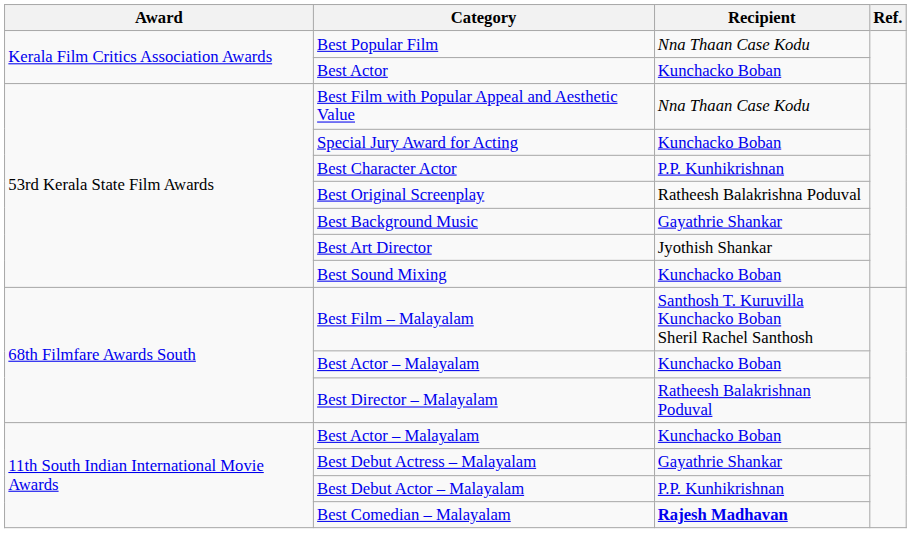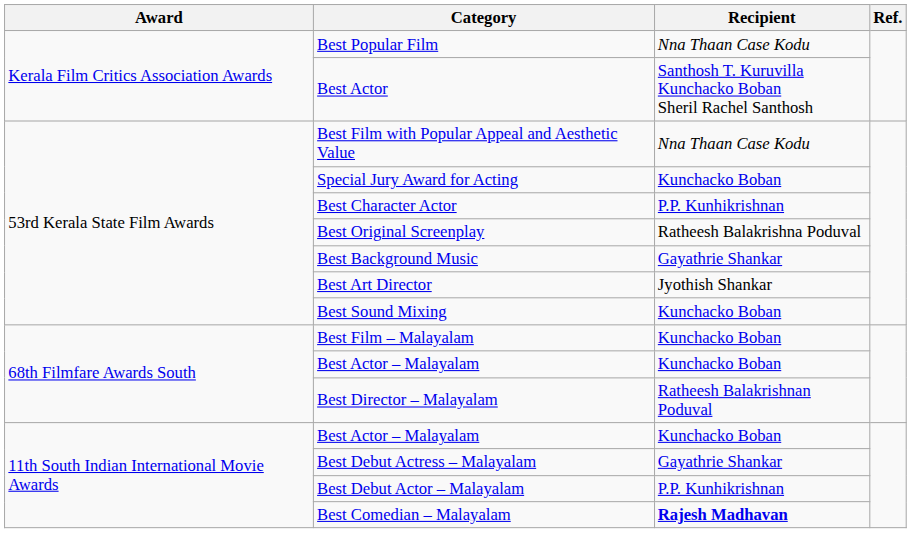(720, 70) Kunchacko Boban -> (735, 89) Santhosh T. Kuruvilla Kunchacko Boban Sheril Rachel Santhosh
(735, 319) Santhosh T. Kuruvilla Kunchacko Boban Sheril Rachel Santhosh -> (720, 337) Kunchacko Boban
